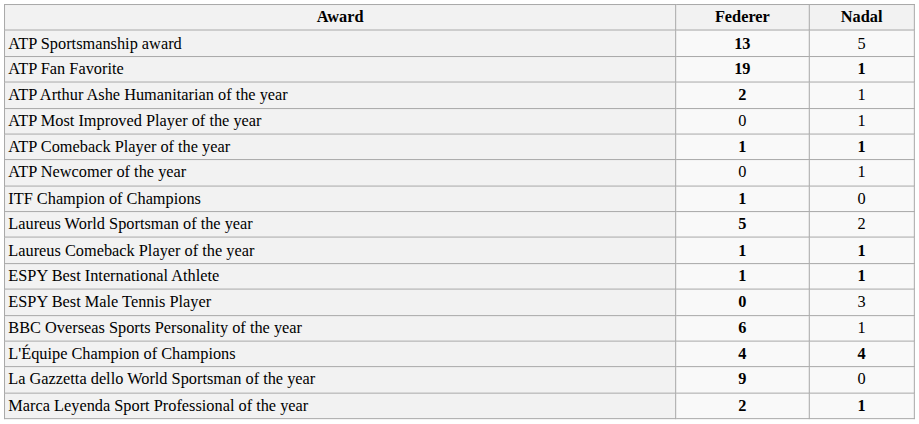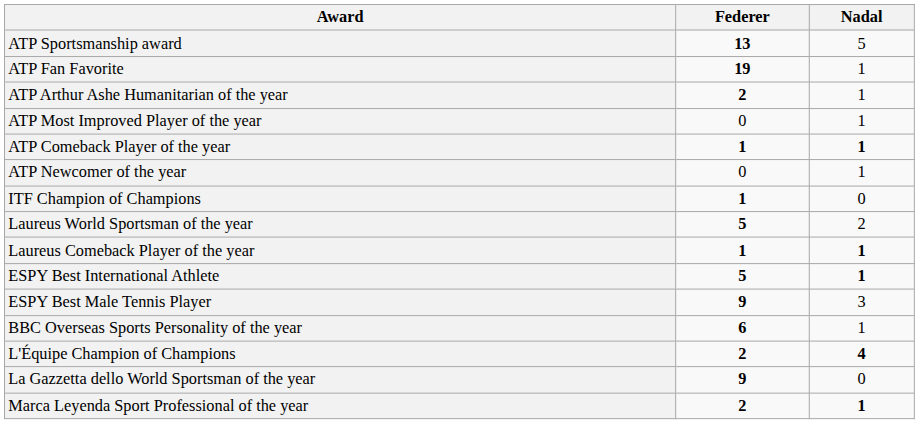(862, 69) bold -> (862, 69) normal
(742, 276) 1 -> (742, 276) 5
(742, 302) 0 -> (742, 302) 9
(742, 353) 4 -> (742, 353) 2
